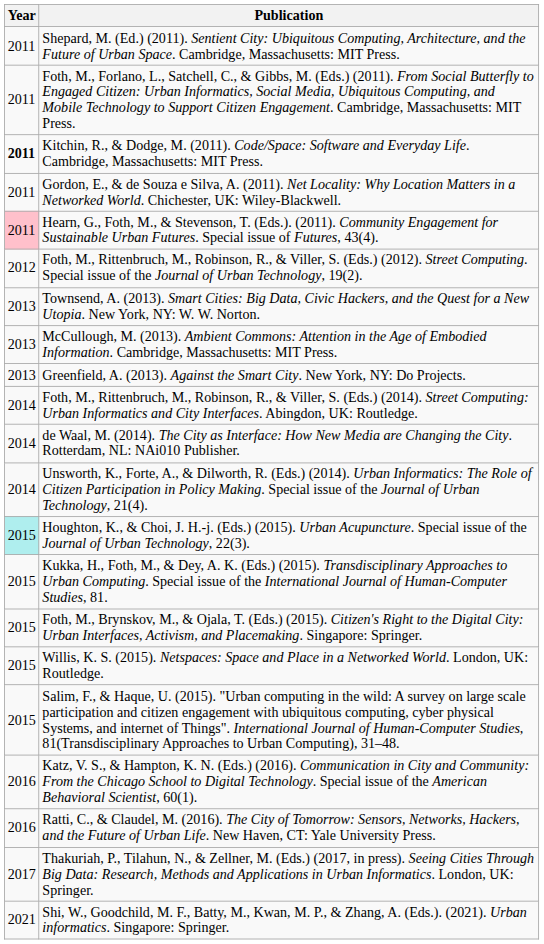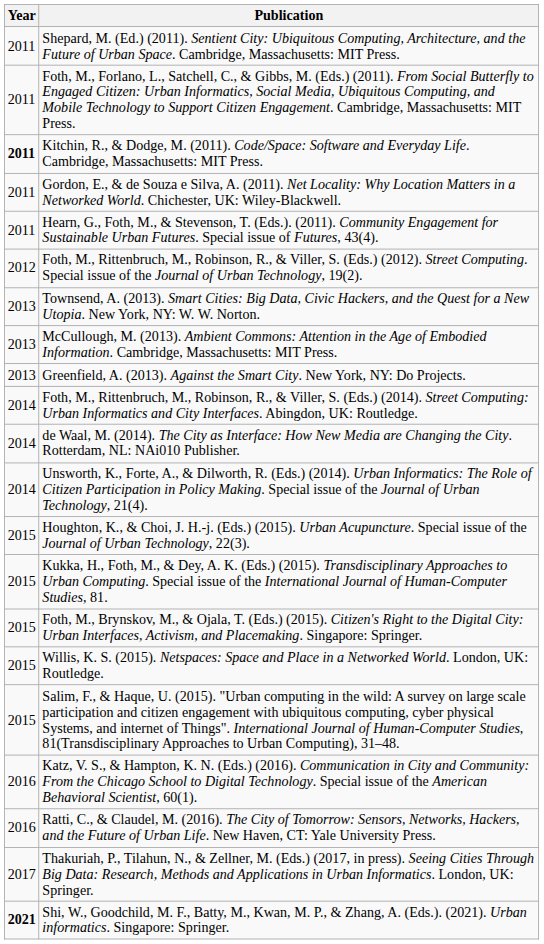(22, 230) pink background -> (22, 230) no background
(22, 535) paleturquoise background -> (22, 535) no background
(22, 920) normal -> (22, 920) bold
